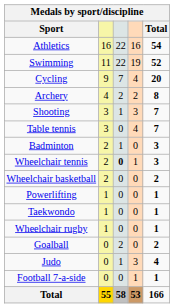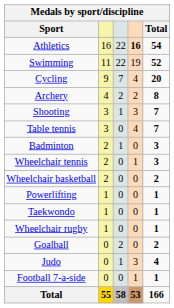(136, 46) normal -> (136, 46) bold
(121, 162) bold -> (121, 162) normal
